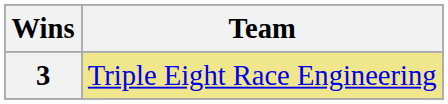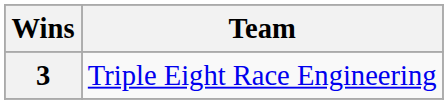(262, 75) khaki background -> (262, 75) no background
